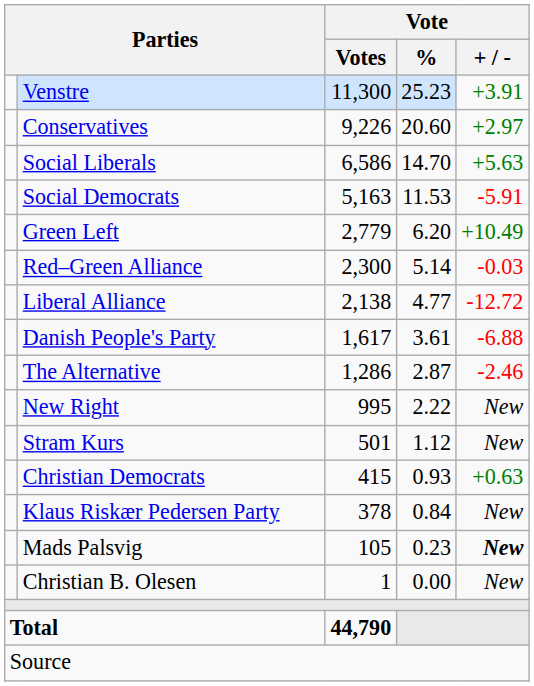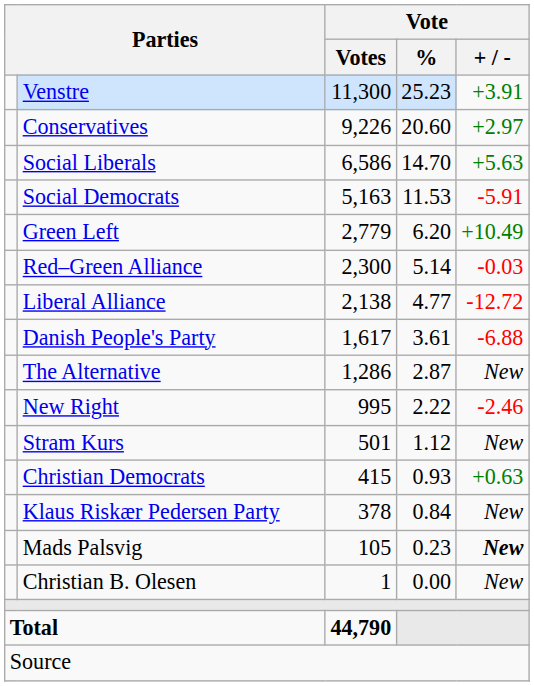(500, 372) -2.46 -> (504, 372) New
(504, 407) New -> (500, 407) -2.46
